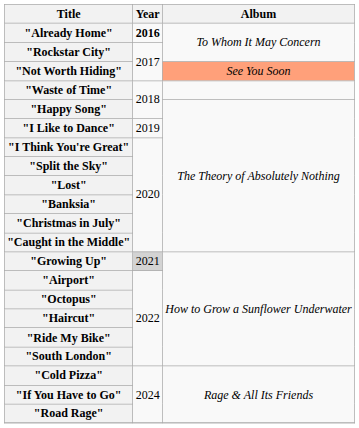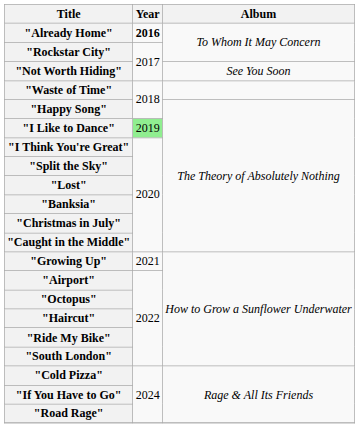(258, 71) lightsalmon background -> (258, 71) no background
(148, 128) no background -> (148, 128) lightgreen background
(148, 261) lightgrey background -> (148, 261) no background
